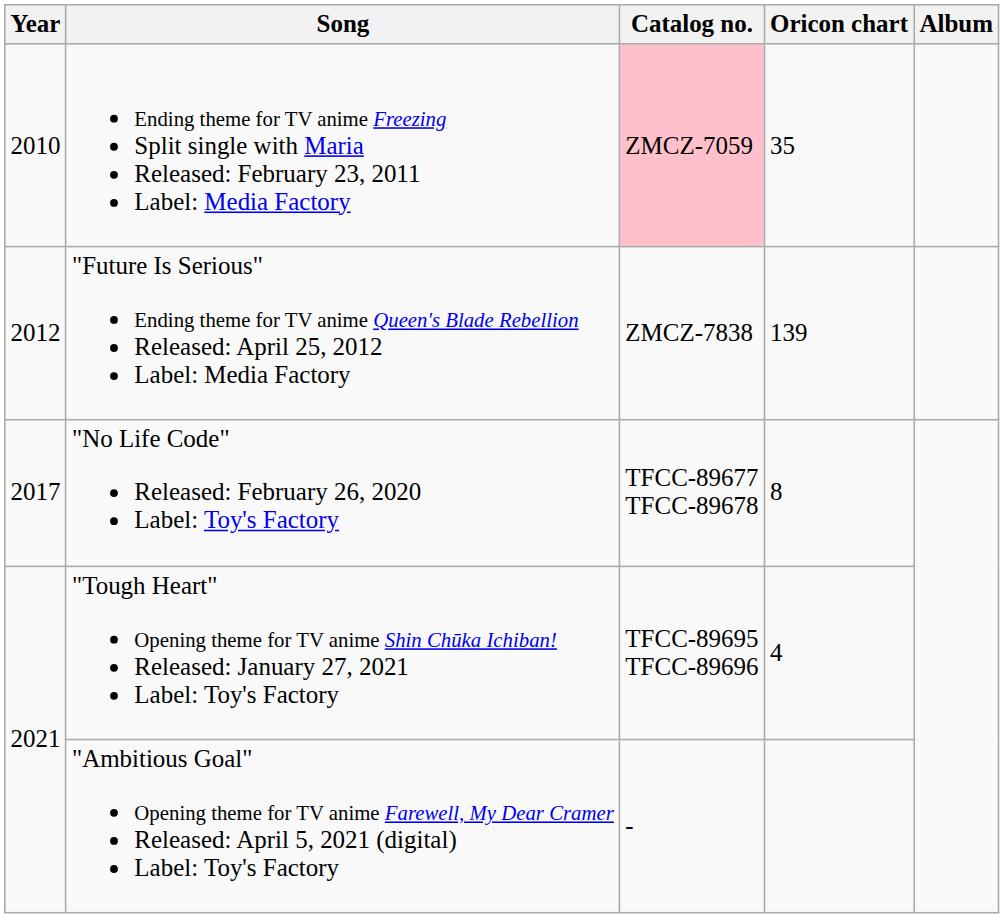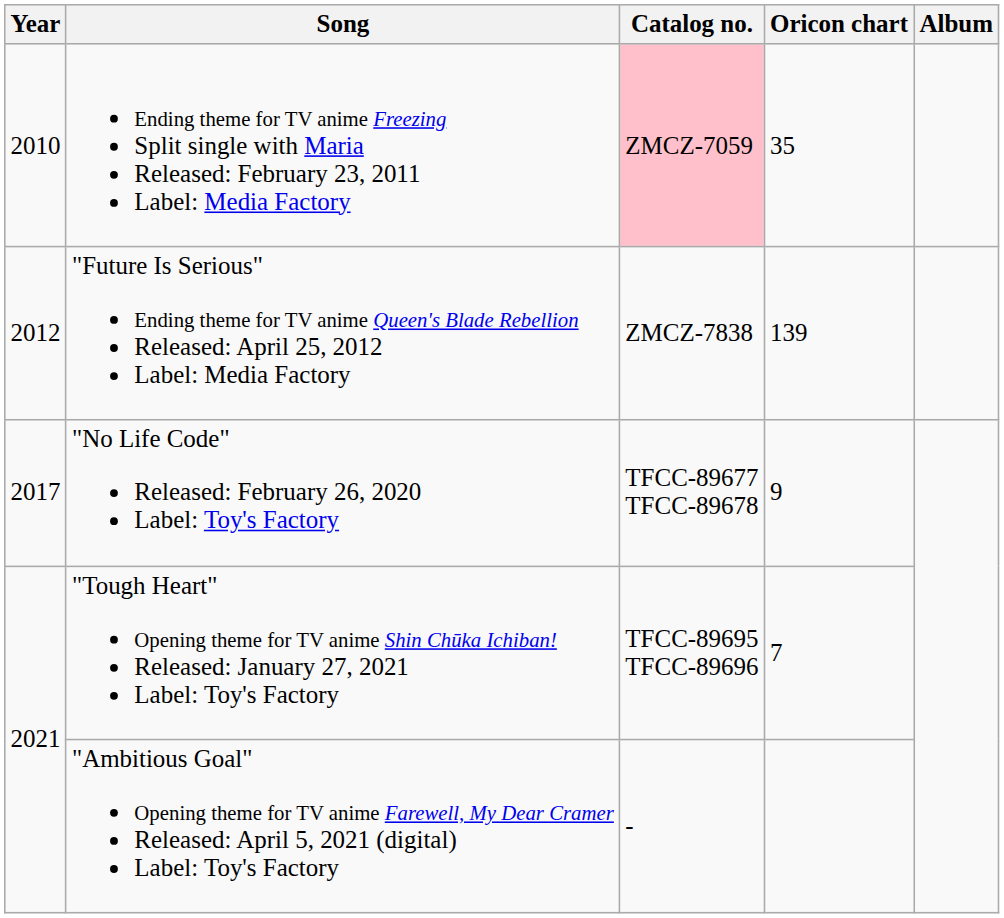(776, 492) 8 -> (776, 492) 9
(776, 652) 4 -> (776, 652) 7
